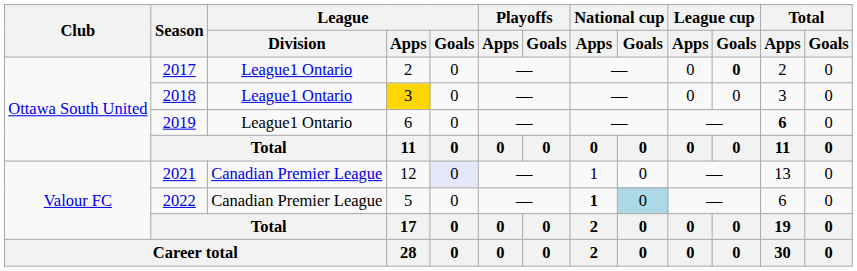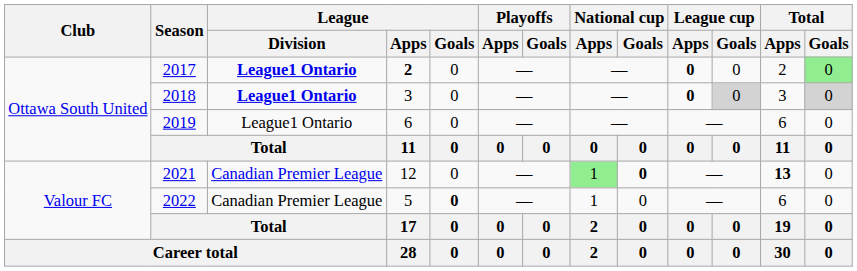(297, 69) normal -> (297, 69) bold
(408, 69) normal -> (408, 69) bold
(690, 69) normal -> (690, 69) bold
(736, 69) bold -> (736, 69) normal
(829, 69) no background -> (829, 69) lightgreen background
(297, 95) normal -> (297, 95) bold
(408, 95) gold background -> (408, 95) no background
(690, 95) normal -> (690, 95) bold
(736, 95) no background -> (736, 95) lightgrey background
(829, 95) no background -> (829, 95) lightgrey background
(782, 122) bold -> (782, 122) normal
(454, 174) lavender background -> (454, 174) no background
(594, 174) no background -> (594, 174) lightgreen background
(643, 174) normal -> (643, 174) bold
(782, 174) normal -> (782, 174) bold
(454, 200) normal -> (454, 200) bold
(594, 200) bold -> (594, 200) normal
(643, 200) lightblue background -> (643, 200) no background
